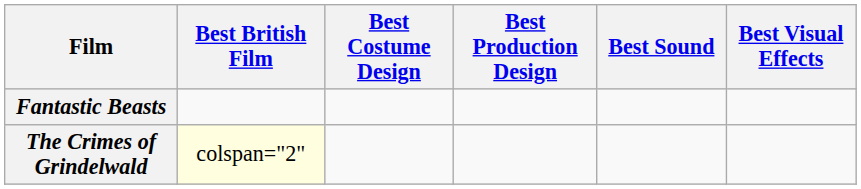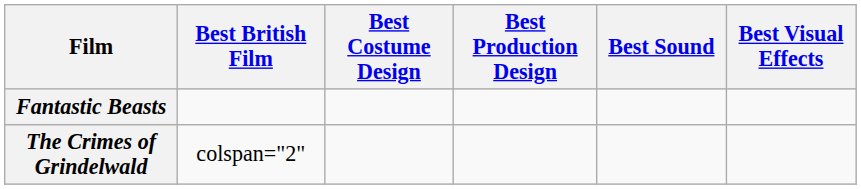(251, 154) lightyellow background -> (251, 154) no background
